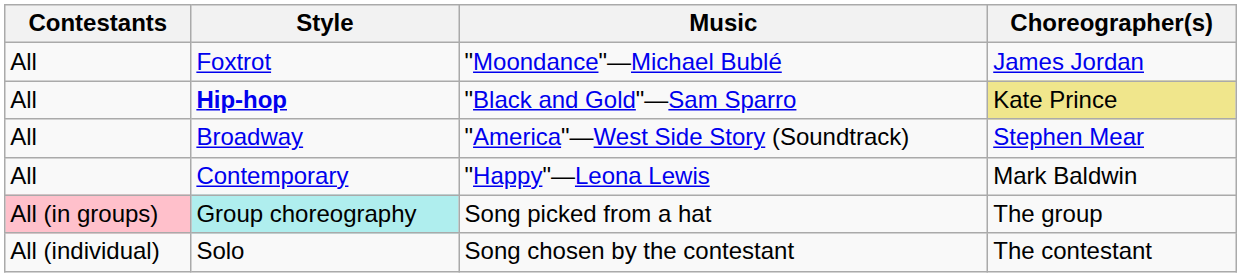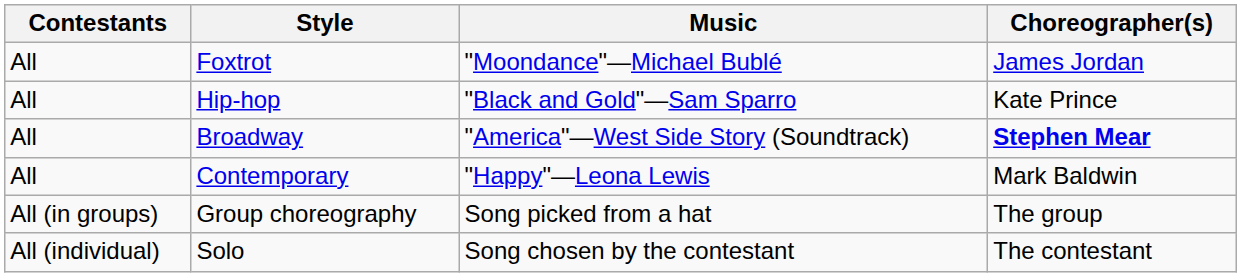(242, 99) bold -> (238, 99) normal
(1055, 99) khaki background -> (1055, 99) no background
(1069, 137) normal -> (1072, 137) bold
(84, 213) pink background -> (84, 213) no background
(306, 213) paleturquoise background -> (306, 213) no background
